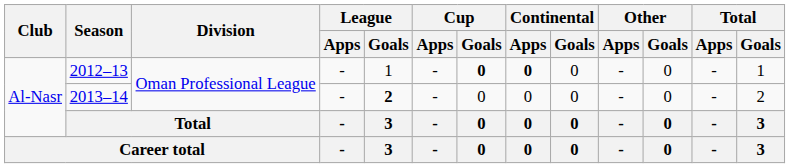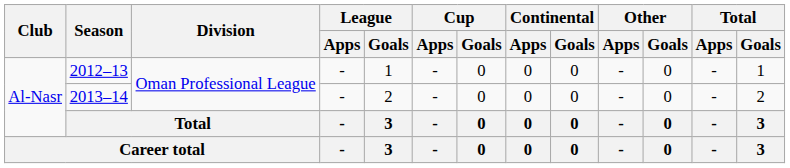(481, 70) bold -> (481, 70) normal
(528, 70) bold -> (528, 70) normal
(388, 96) bold -> (388, 96) normal
